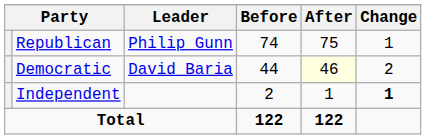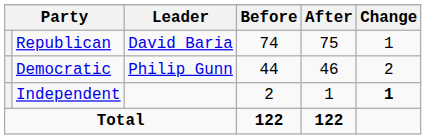(181, 43) Philip Gunn -> (181, 43) David Baria
(181, 69) David Baria -> (181, 69) Philip Gunn
(329, 69) lightyellow background -> (329, 69) no background
